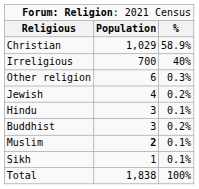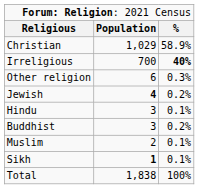(182, 61) normal -> (182, 61) bold
(153, 94) normal -> (153, 94) bold
(153, 143) bold -> (153, 143) normal
(153, 159) normal -> (153, 159) bold
